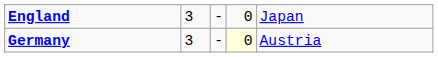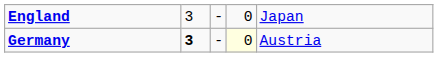(189, 40) normal -> (189, 40) bold
